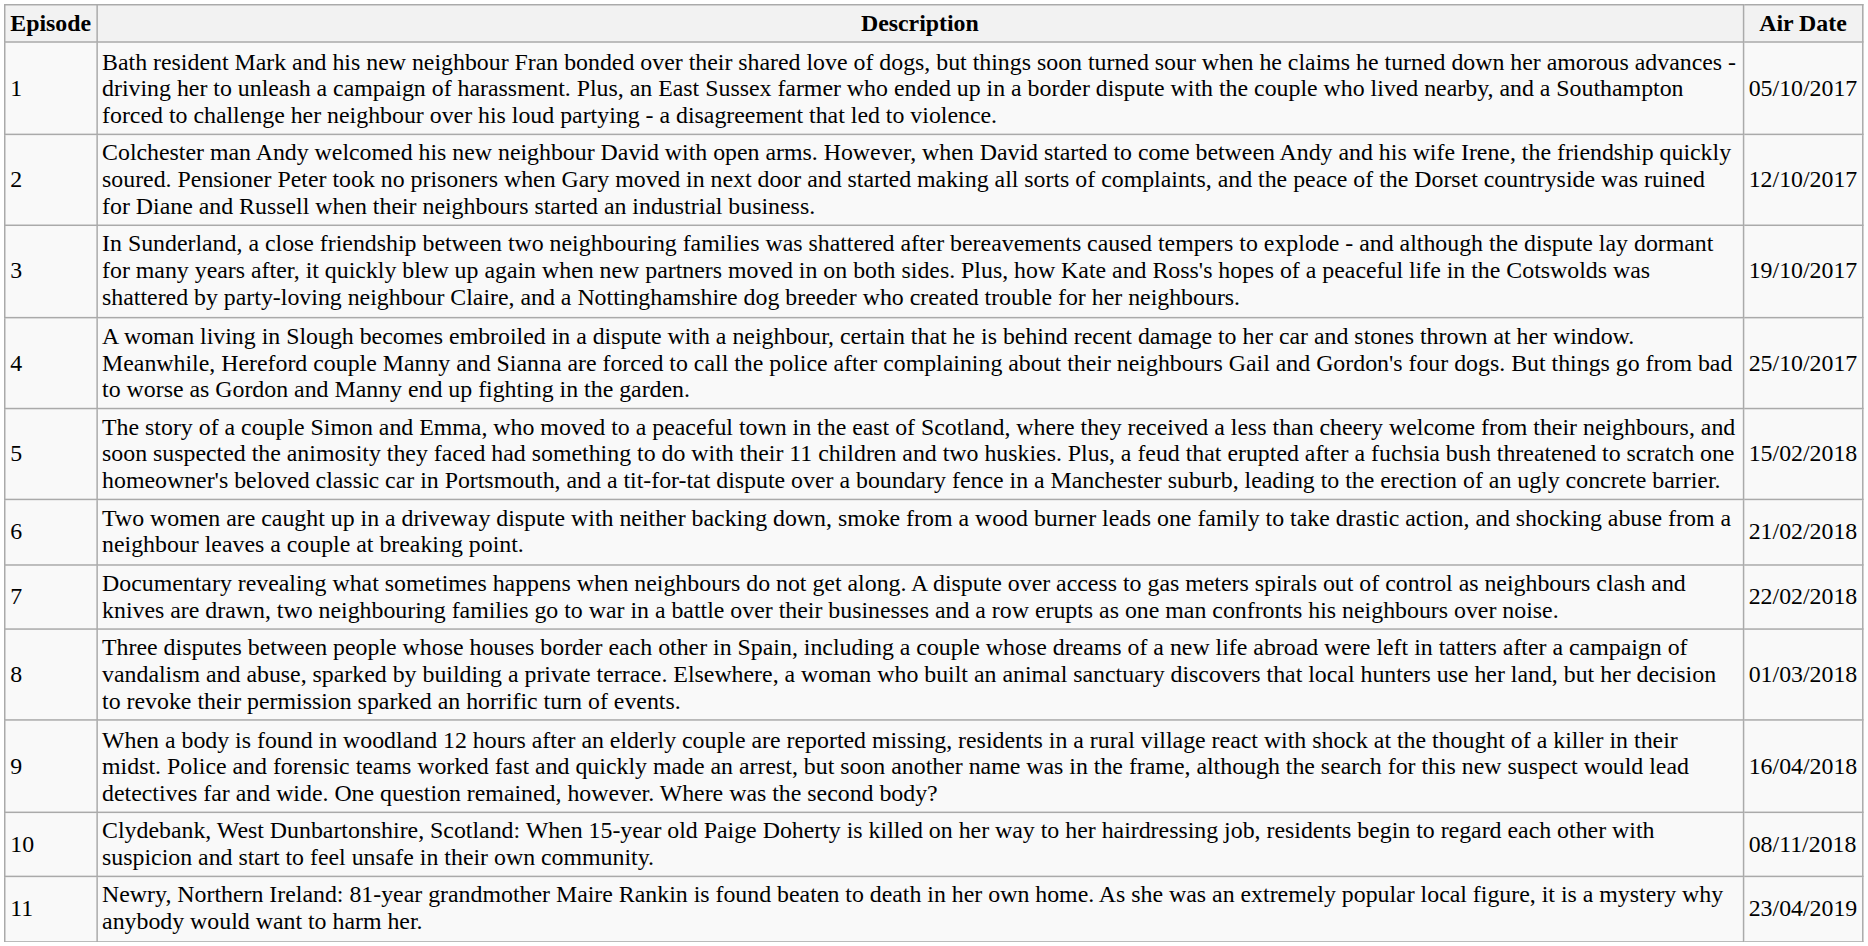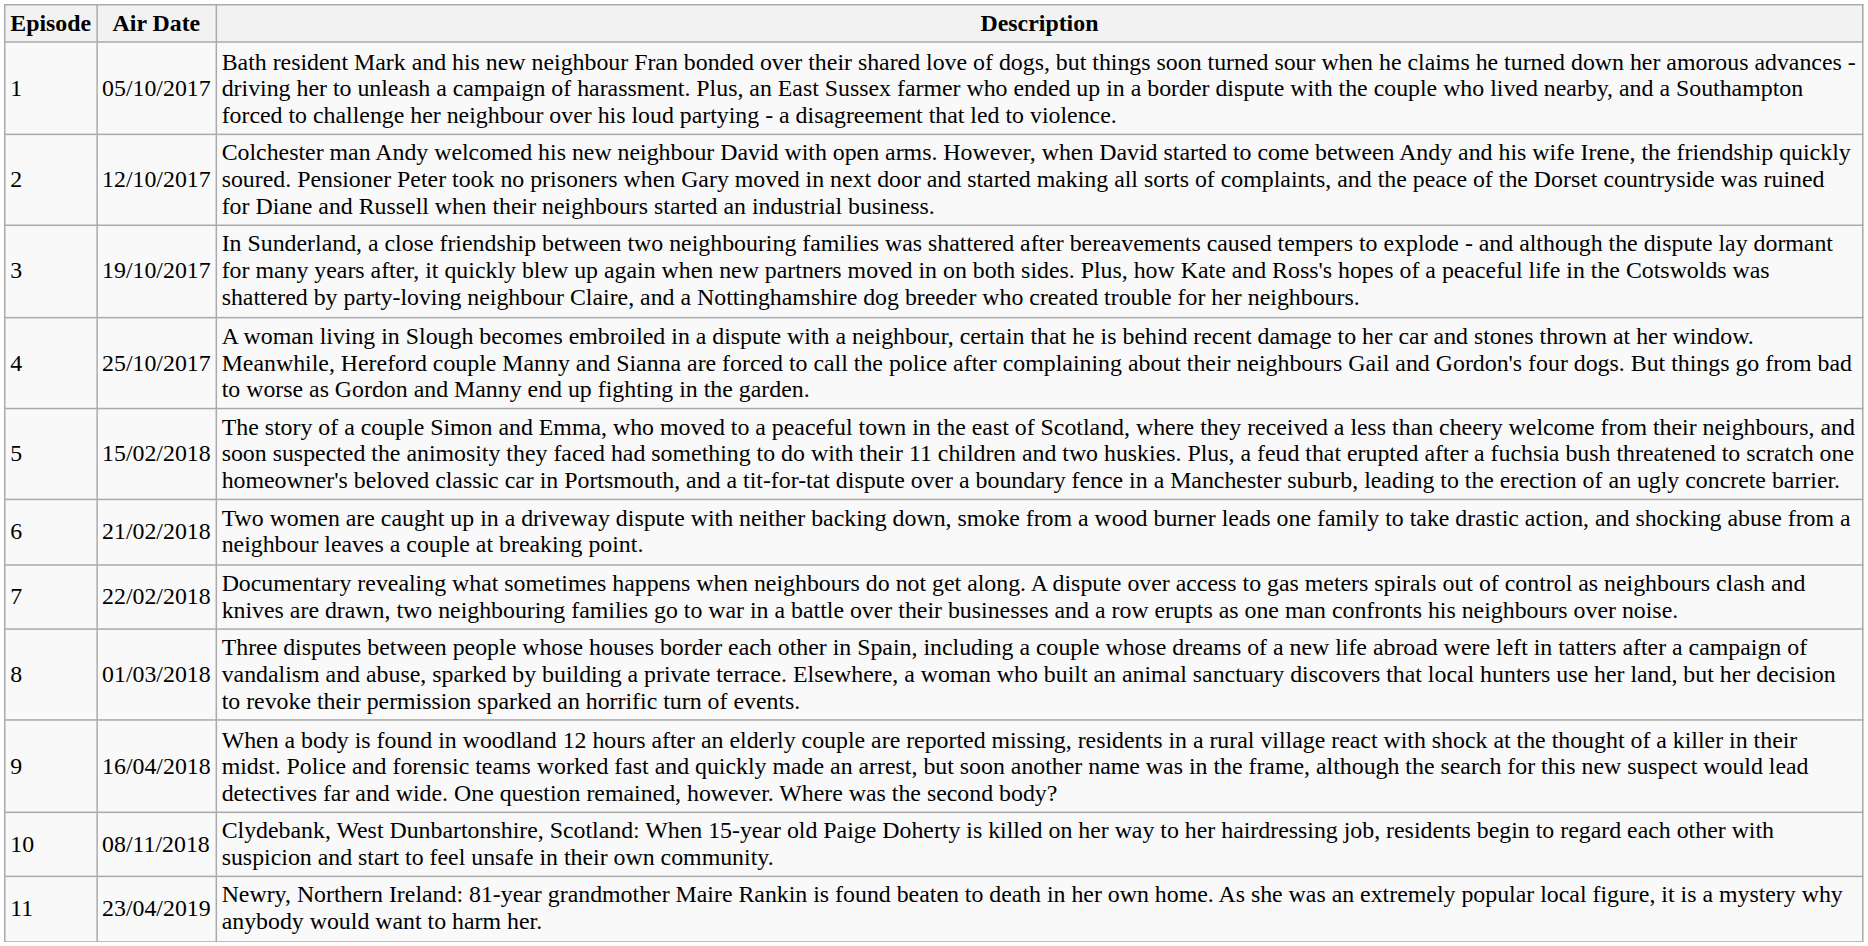columns swapped: (1803, 23) <-> (920, 23)
